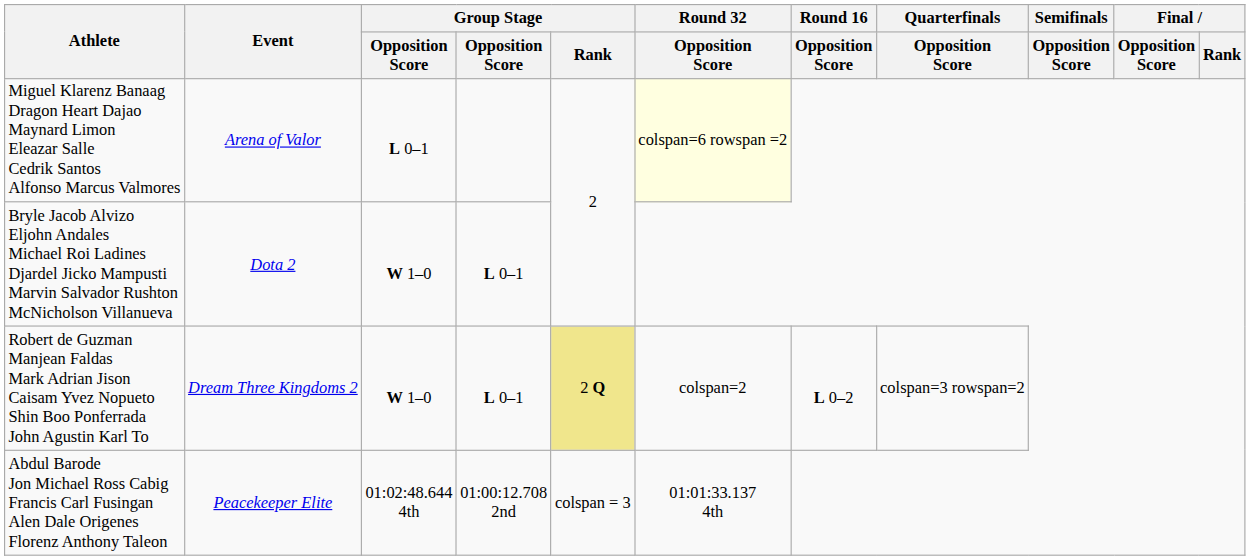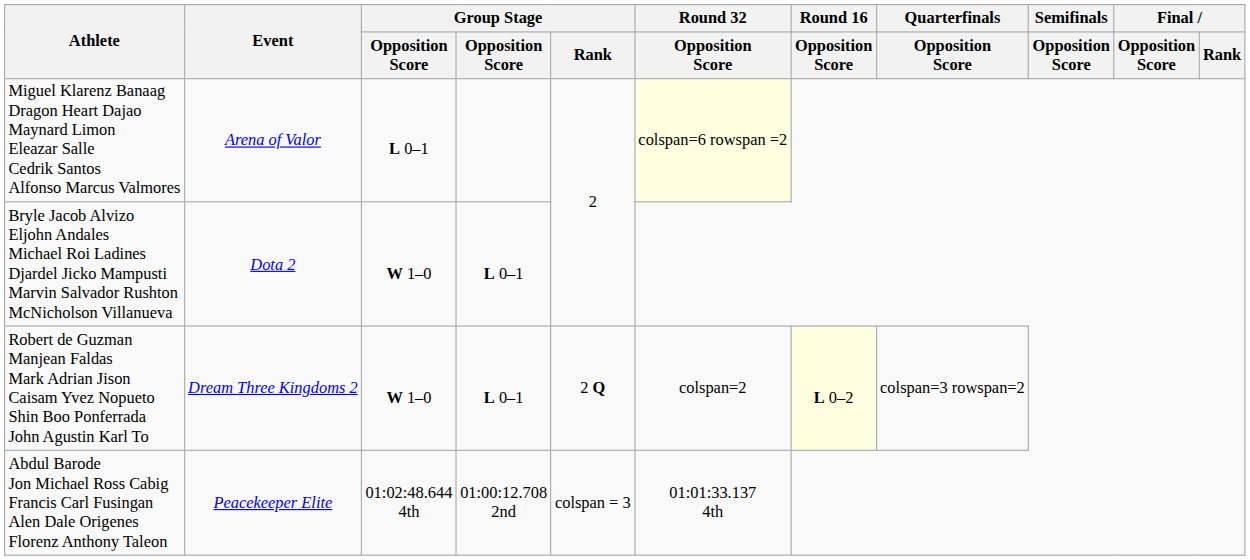(593, 388) khaki background -> (593, 388) no background
(834, 398) no background -> (834, 398) lightyellow background
